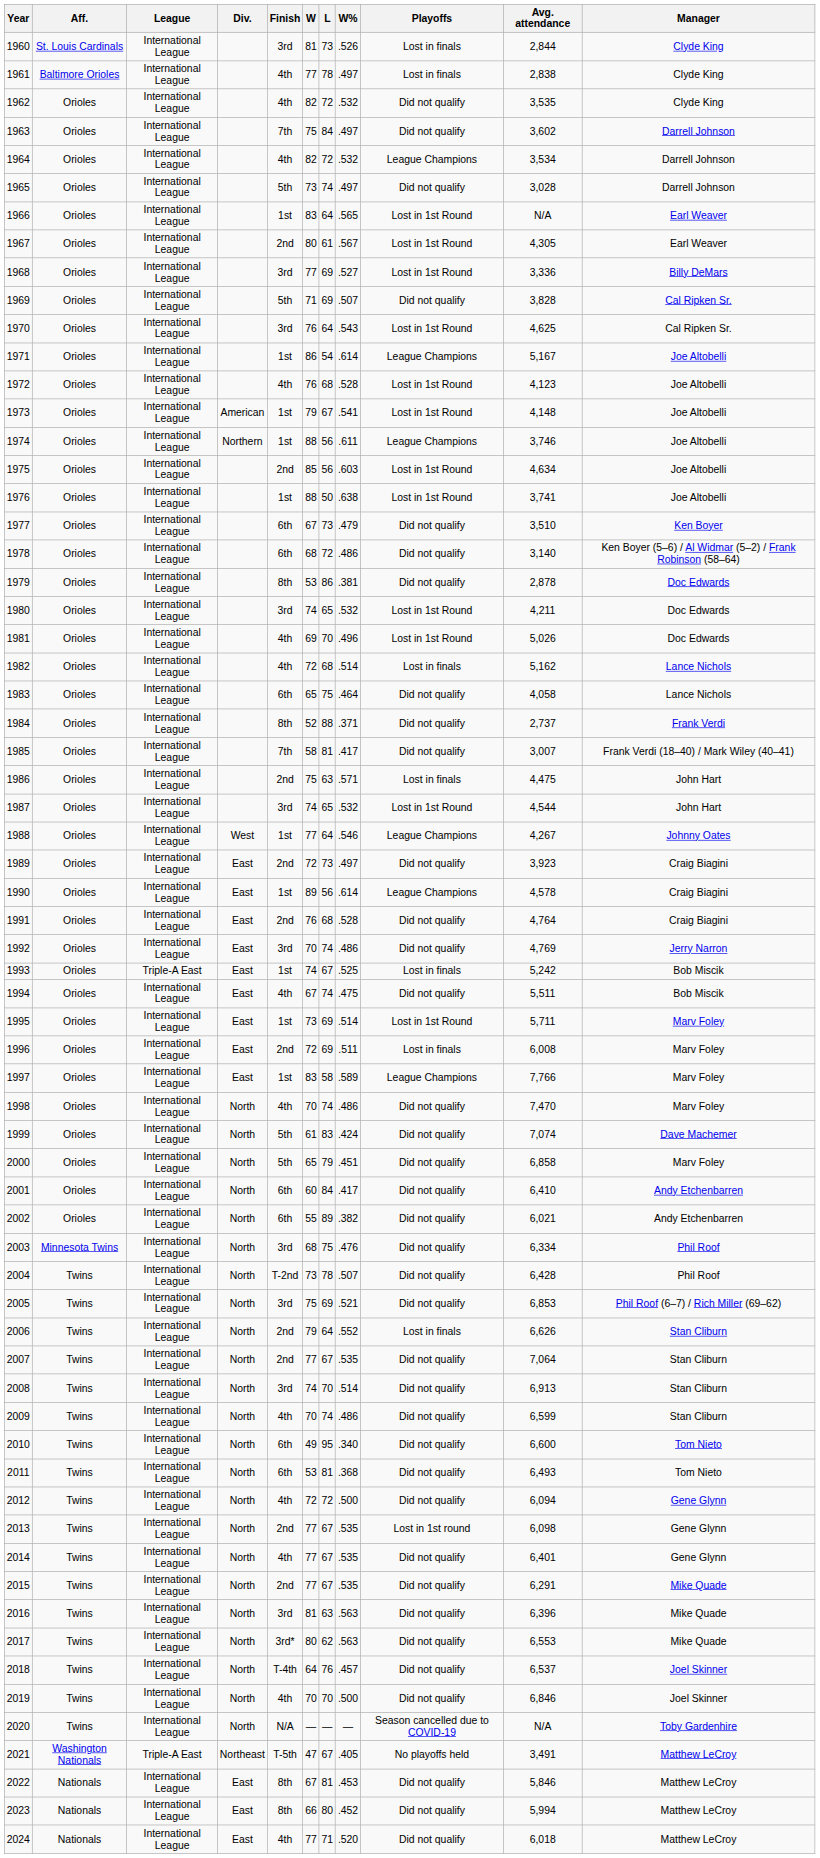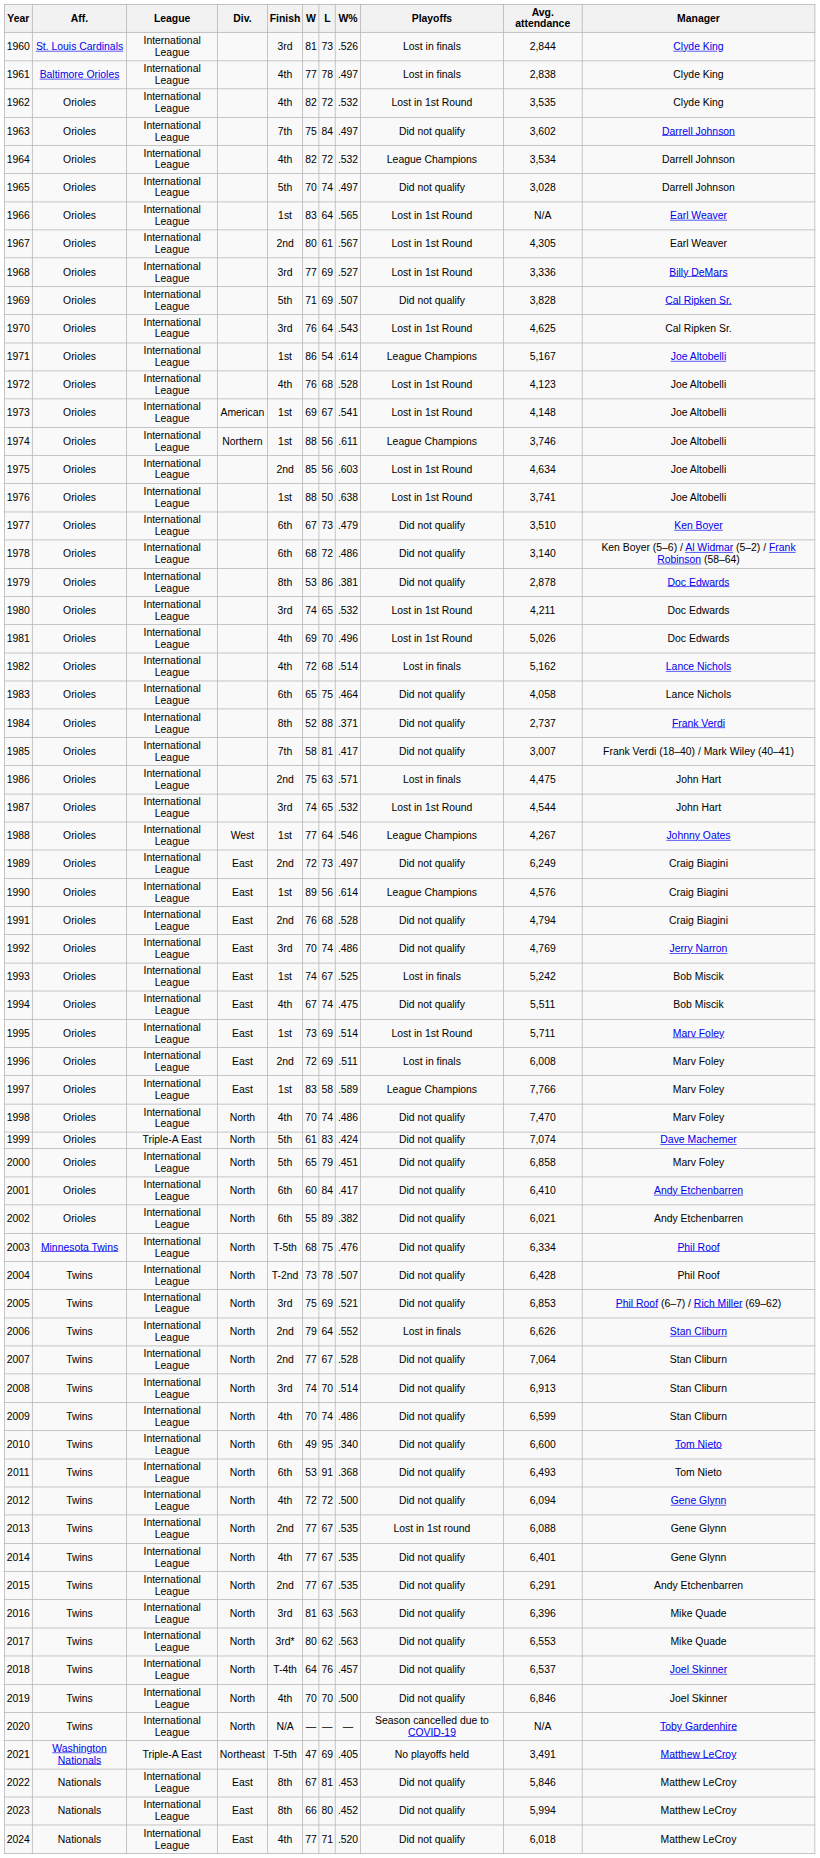(432, 103) Did not qualify -> (432, 103) Lost in 1st Round
(311, 187) 73 -> (311, 187) 70
(311, 413) 79 -> (311, 413) 69
(543, 864) 3,923 -> (543, 864) 6,249
(543, 892) 4,578 -> (543, 892) 4,576
(543, 920) 4,764 -> (543, 920) 4,794
(172, 971) Triple-A East -> (172, 977) International League
(172, 1134) International League -> (172, 1140) Triple-A East
(285, 1247) 3rd -> (285, 1247) T-5th
(348, 1360) .535 -> (348, 1360) .528
(327, 1472) 81 -> (327, 1472) 91
(543, 1529) 6,098 -> (543, 1529) 6,088
(698, 1585) Mike Quade -> (698, 1585) Andy Etchenbarren
(327, 1754) 67 -> (327, 1754) 69
